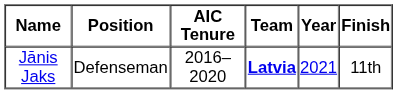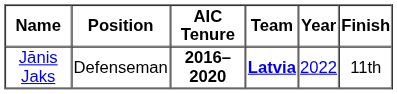(208, 67) normal -> (208, 67) bold
(319, 67) 2021 -> (319, 67) 2022
